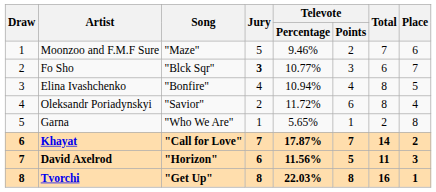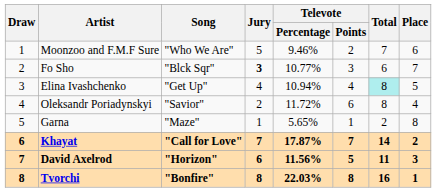(182, 50) "Maze" -> (199, 50) "Who We Are"
(187, 86) "Bonfire" -> (186, 86) "Get Up"
(384, 86) no background -> (384, 86) paleturquoise background
(199, 123) "Who We Are" -> (182, 123) "Maze"
(189, 178) "Get Up" -> (189, 178) "Bonfire"
